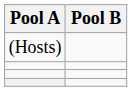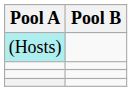(35, 47) no background -> (35, 47) paleturquoise background
